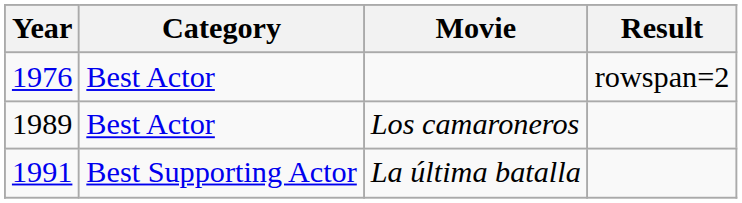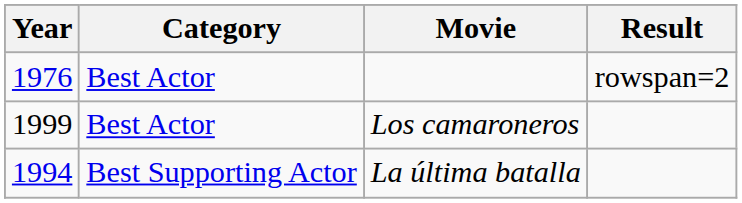(42, 124) 1989 -> (42, 124) 1999
(42, 172) 1991 -> (42, 172) 1994
